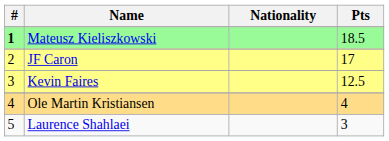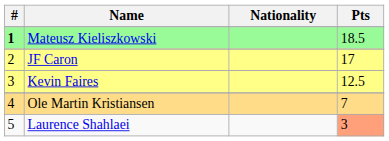(344, 103) 4 -> (344, 103) 7
(344, 125) no background -> (344, 125) lightsalmon background
